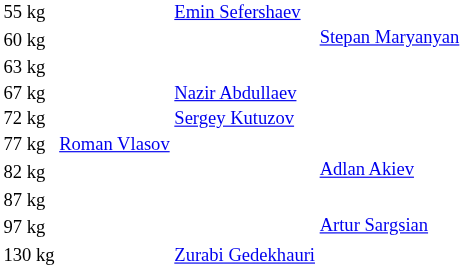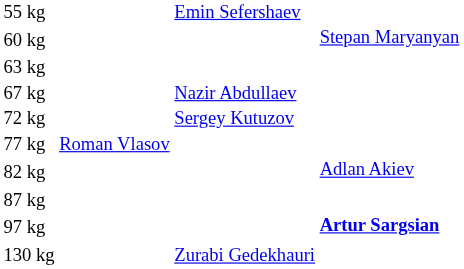(374, 225) normal -> (380, 225) bold
